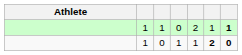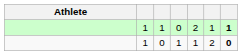(212, 43) bold -> (212, 43) normal
